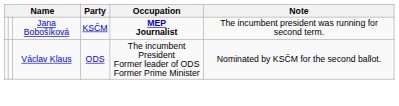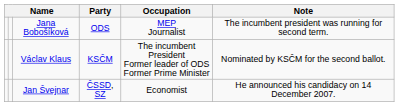(95, 28) KSČM -> (100, 28) ODS
(157, 28) bold -> (167, 28) normal
(95, 59) ODS -> (100, 59) KSČM
+ row: (46, 90)
